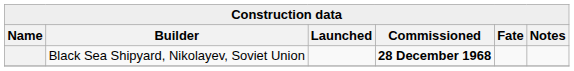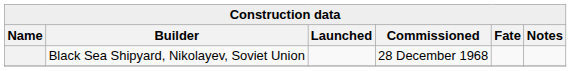(435, 55) bold -> (433, 55) normal
